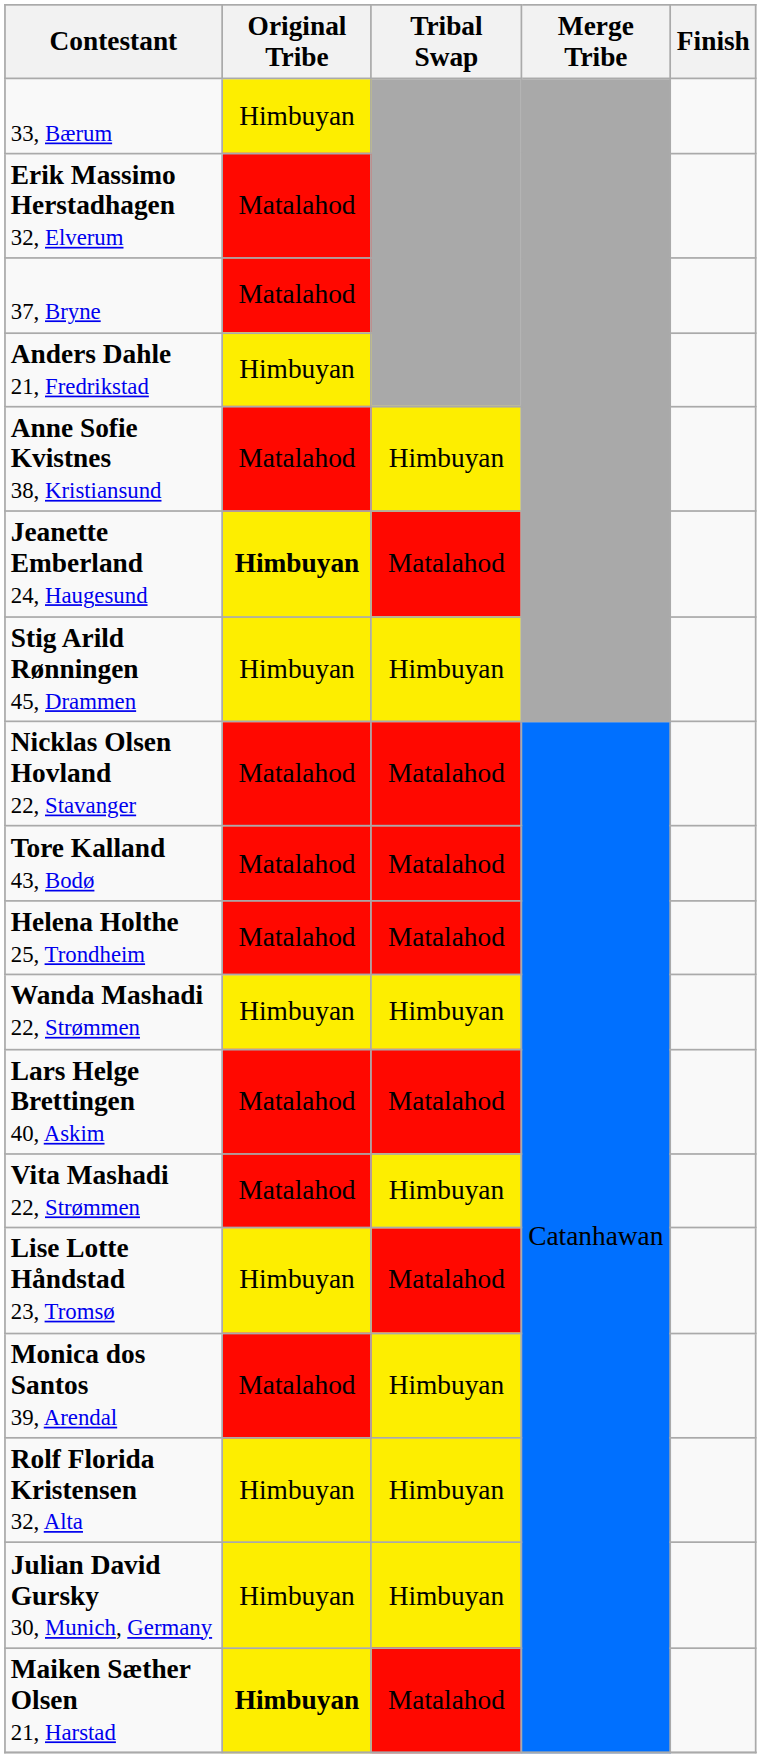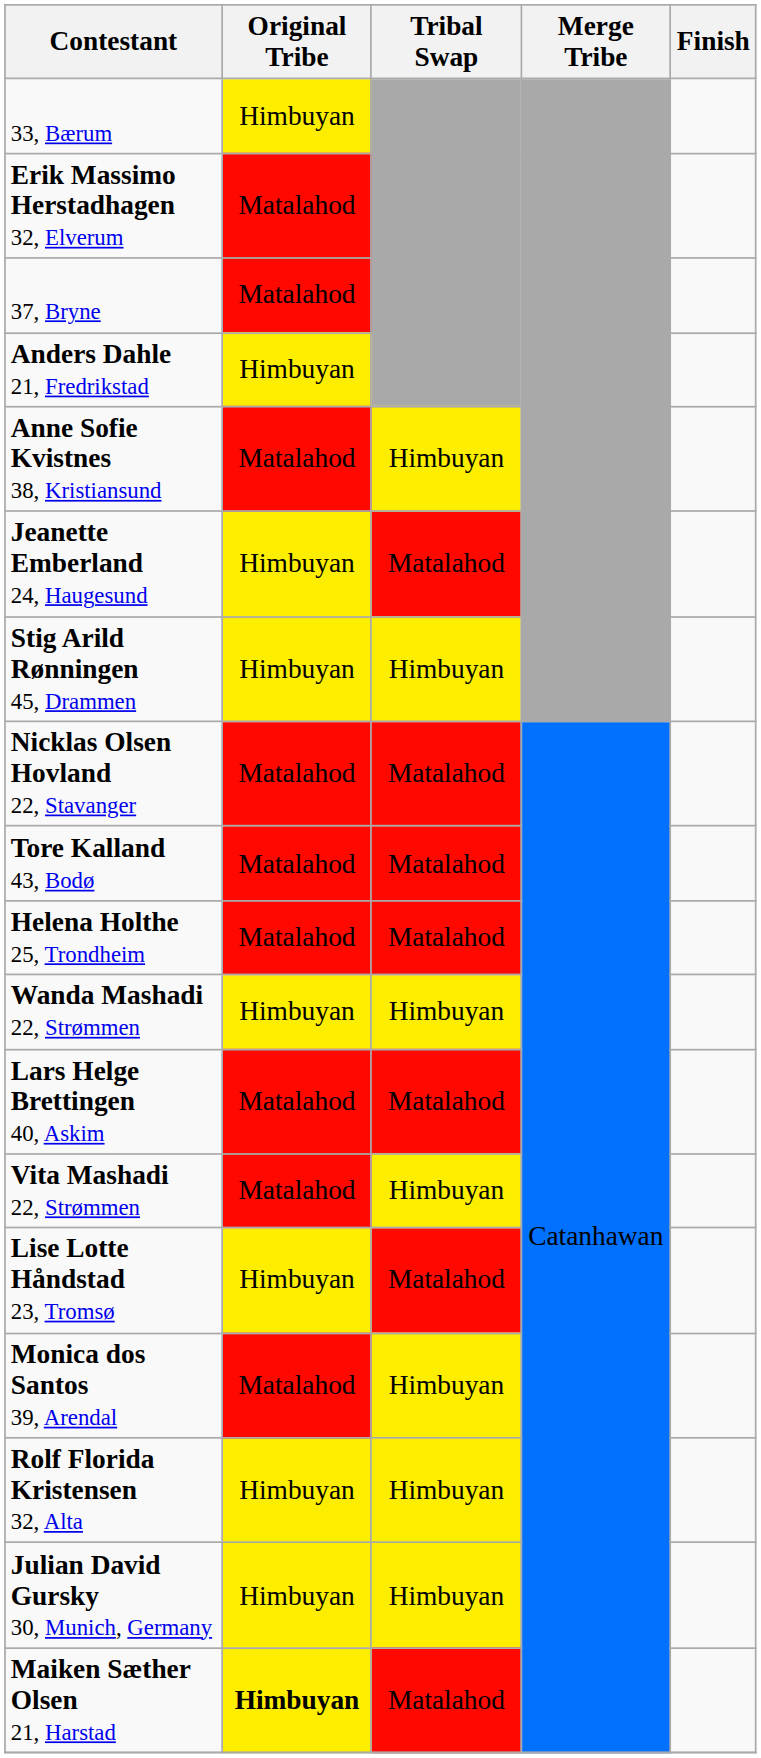(297, 563) bold -> (297, 563) normal
